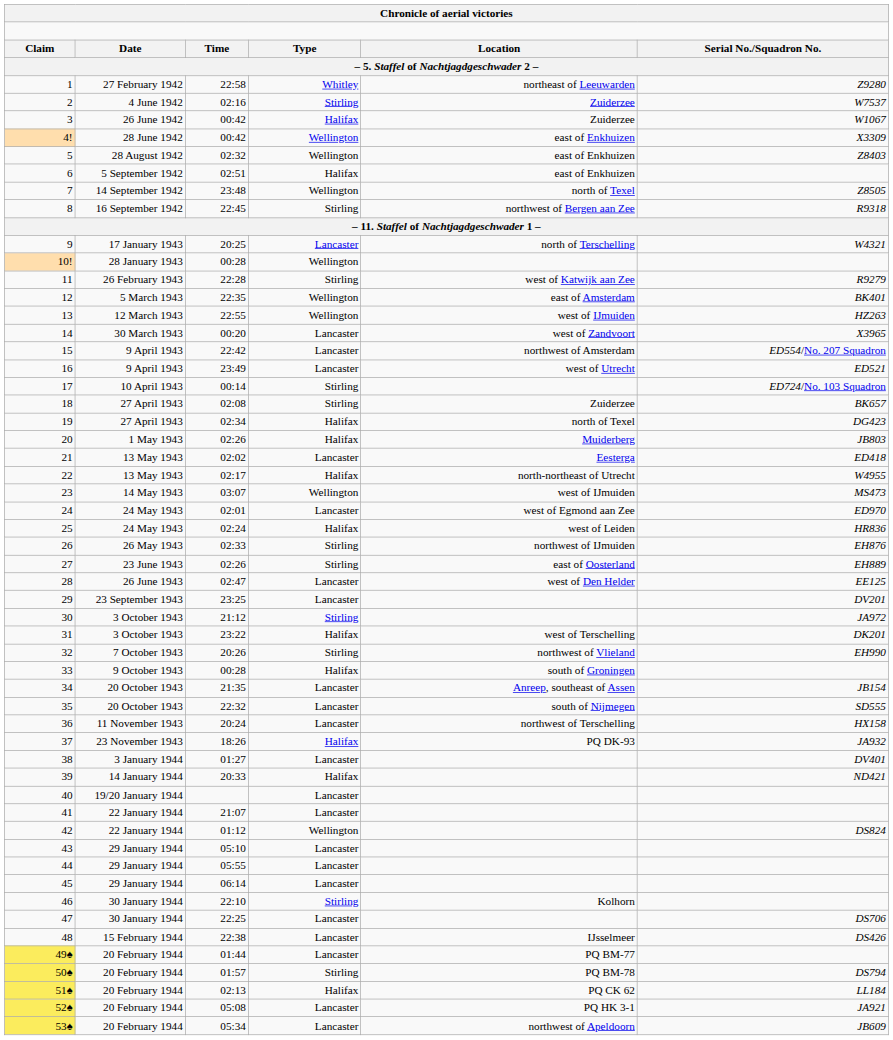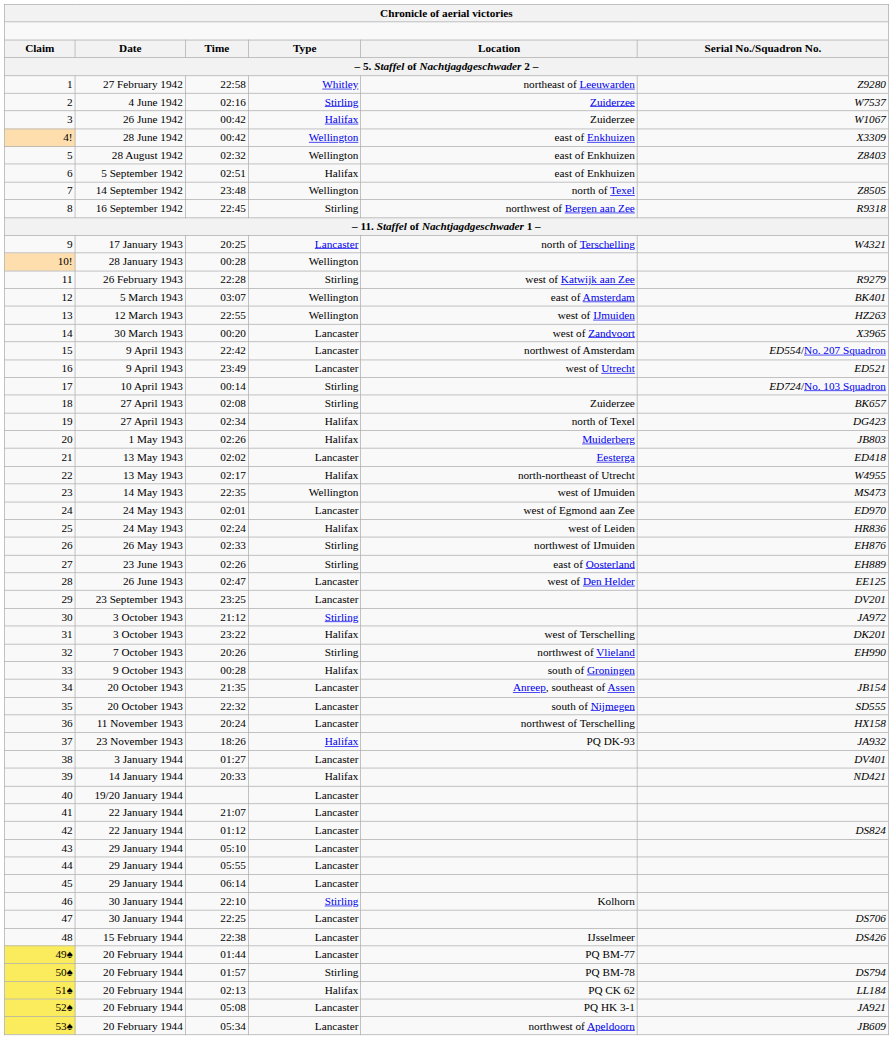(233, 297) 22:35 -> (233, 297) 03:07
(233, 492) 03:07 -> (233, 492) 22:35
(334, 830) Wellington -> (337, 830) Lancaster
